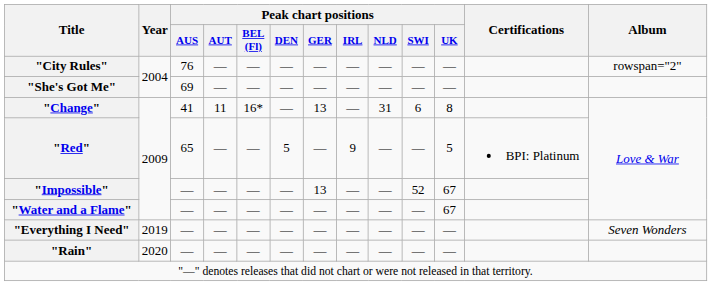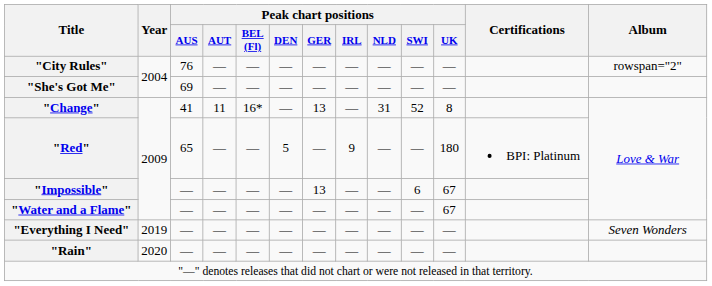(418, 107) 6 -> (417, 107) 52
(449, 148) 5 -> (449, 148) 180
(418, 189) 52 -> (417, 189) 6
